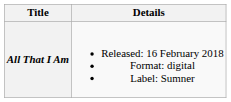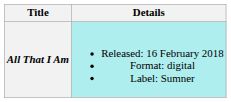(149, 66) no background -> (149, 66) paleturquoise background
